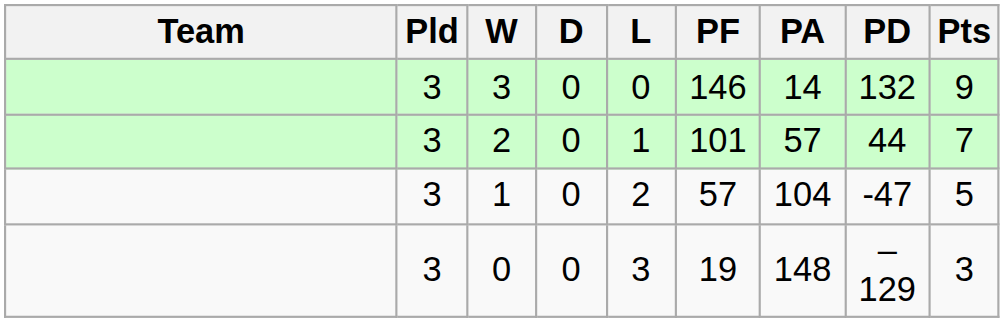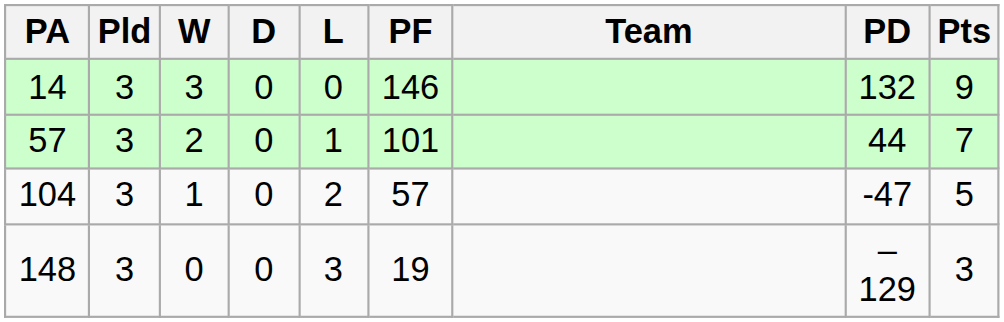columns swapped: (201, 31) <-> (803, 31)
